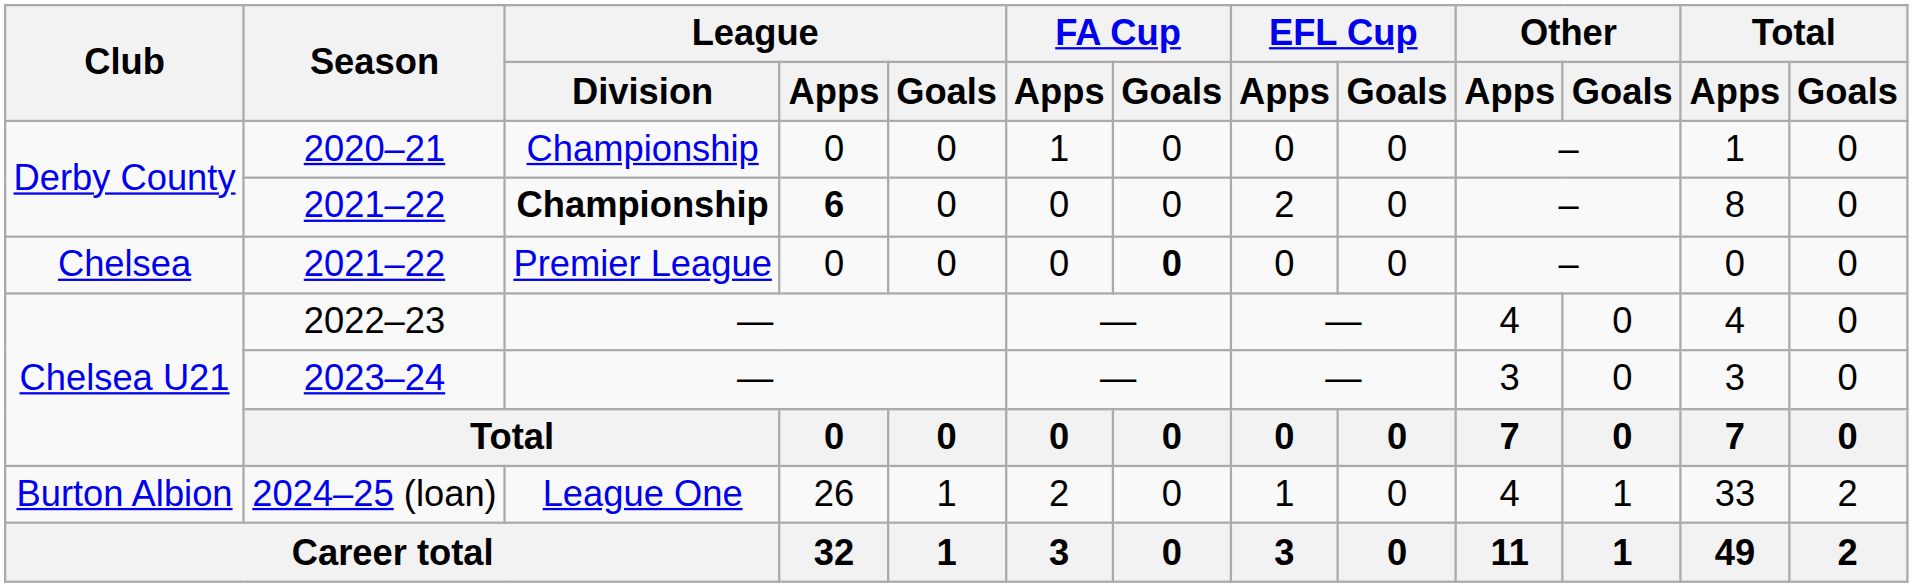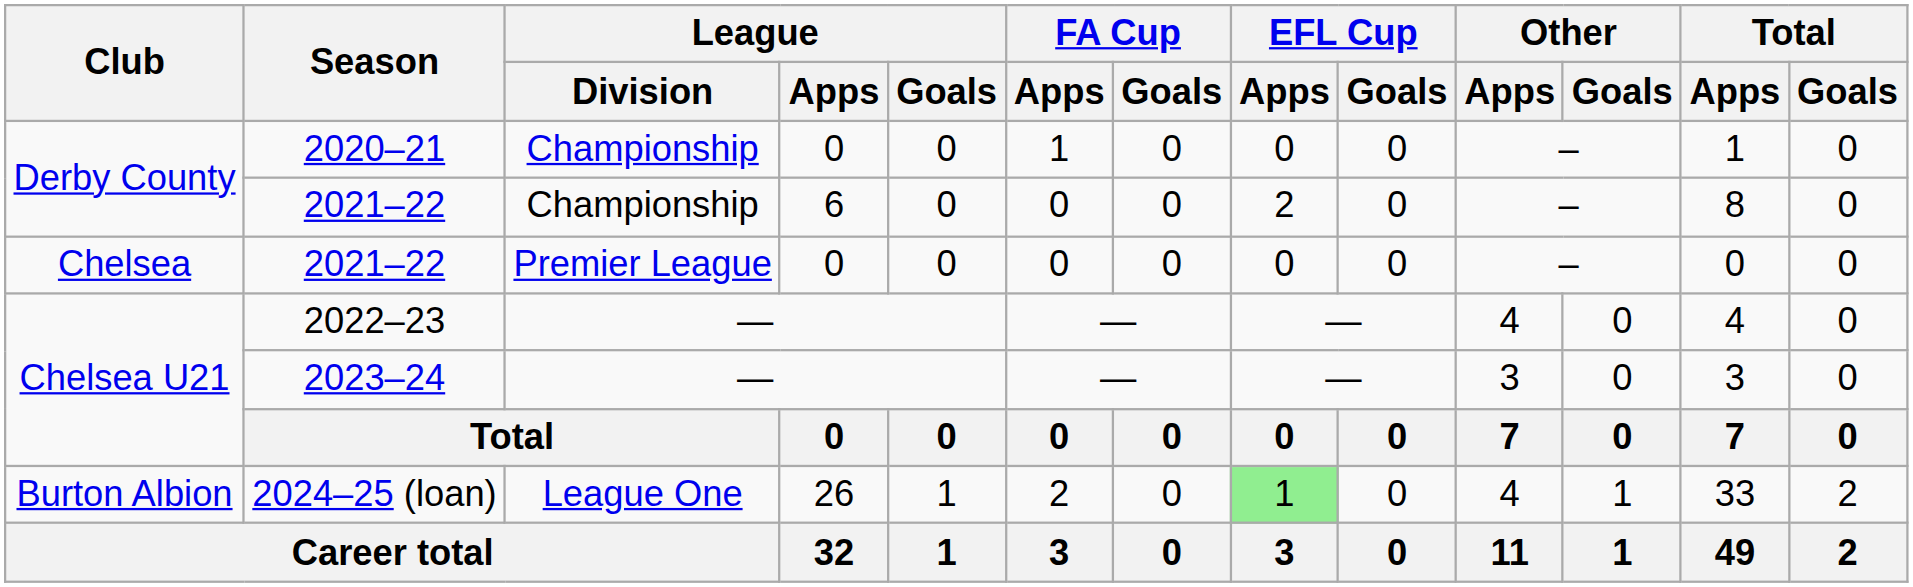(643, 206) bold -> (643, 206) normal
(834, 206) bold -> (834, 206) normal
(1172, 263) bold -> (1172, 263) normal
(1284, 494) no background -> (1284, 494) lightgreen background
